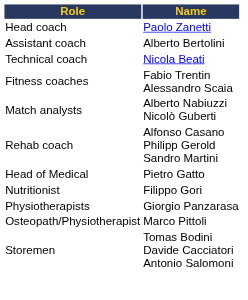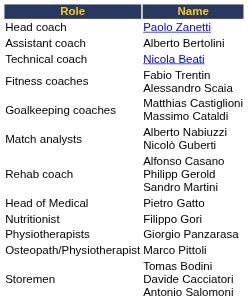+ row: (61, 110)
